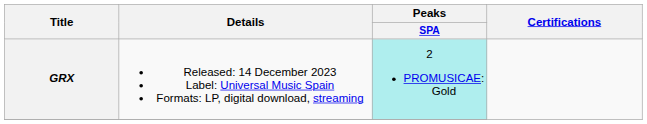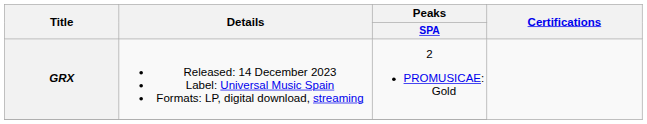(429, 73) paleturquoise background -> (429, 73) no background
